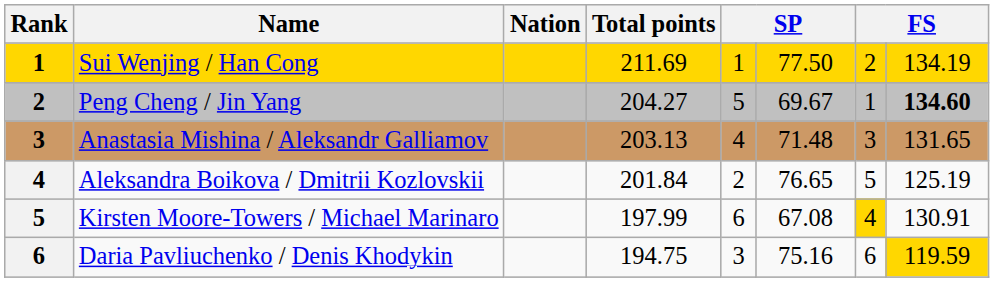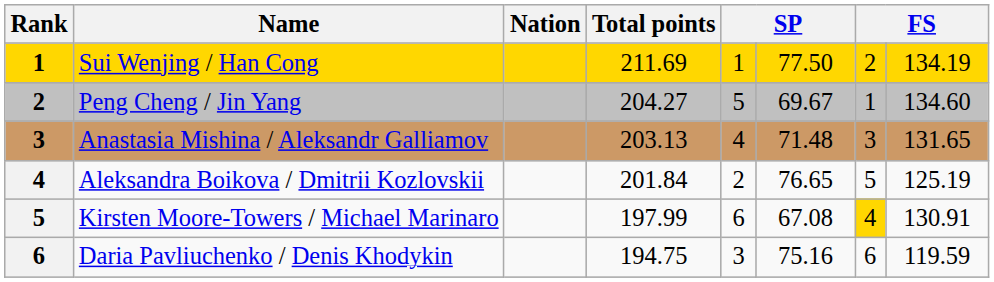(937, 101) bold -> (937, 101) normal
(937, 256) gold background -> (937, 256) no background
